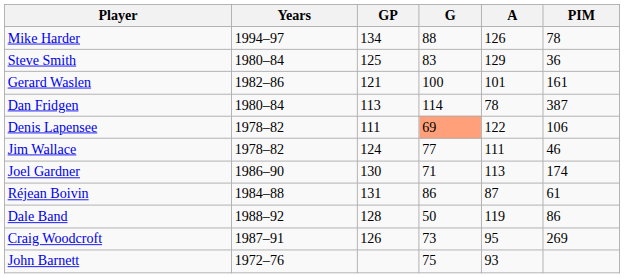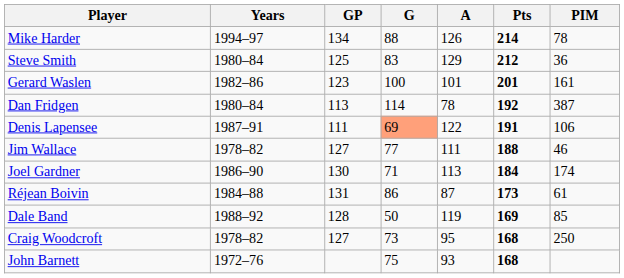+ column: (522, 15)
(371, 82) 121 -> (338, 82) 123
(259, 127) 1978–82 -> (239, 127) 1987–91
(371, 149) 124 -> (338, 149) 127
(554, 216) 86 -> (561, 216) 85
(259, 238) 1987–91 -> (239, 238) 1978–82
(371, 238) 126 -> (338, 238) 127
(557, 238) 269 -> (564, 238) 250
